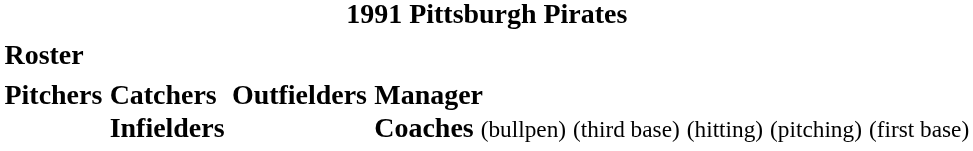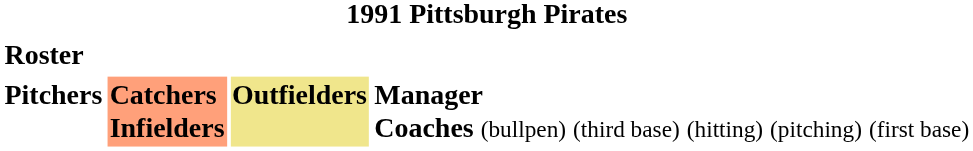(167, 111) no background -> (167, 111) lightsalmon background
(299, 94) no background -> (299, 94) khaki background
